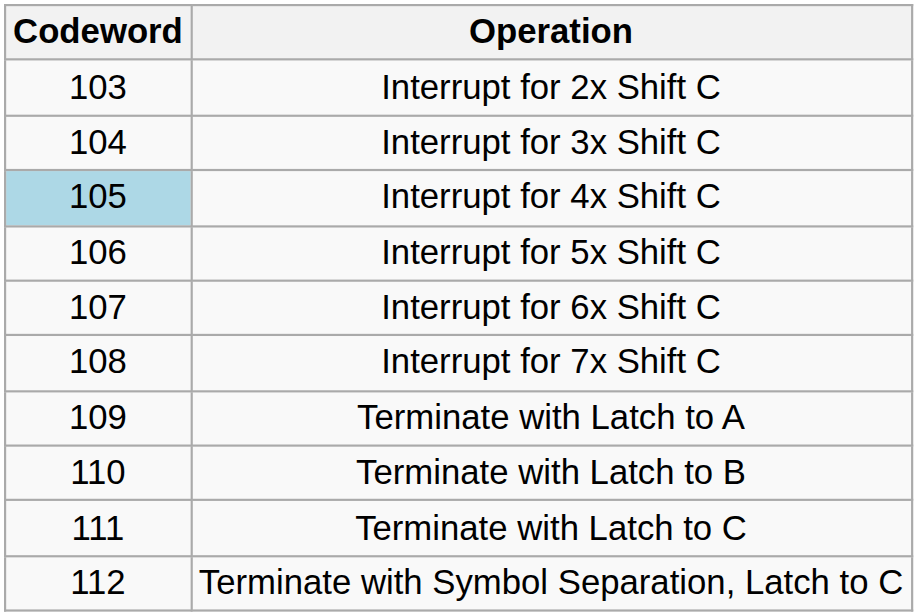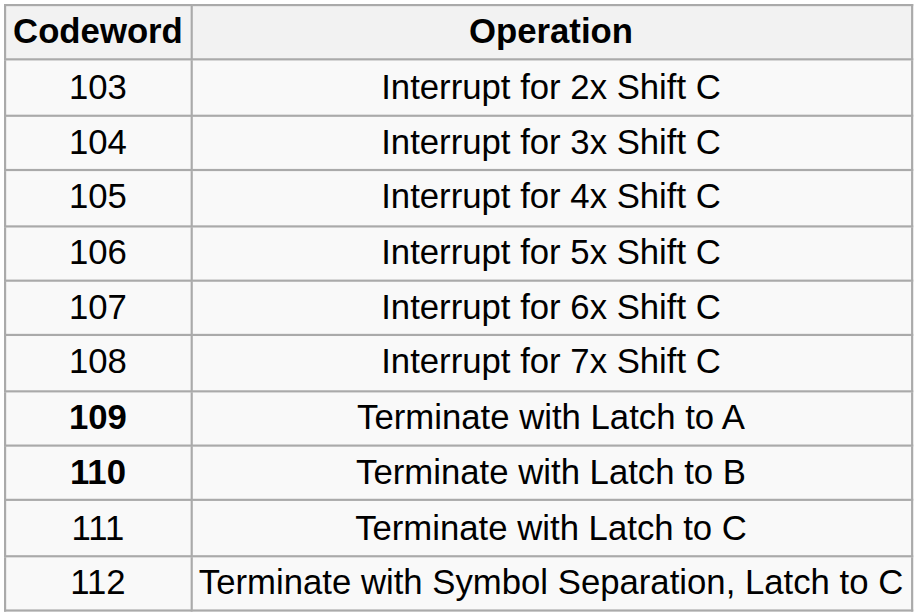(98, 197) lightblue background -> (98, 197) no background
(98, 417) normal -> (98, 417) bold
(98, 472) normal -> (98, 472) bold
